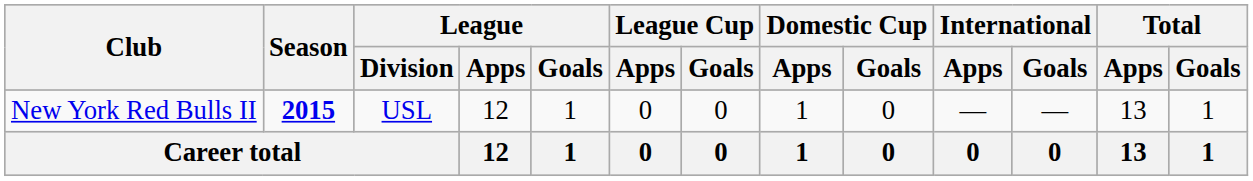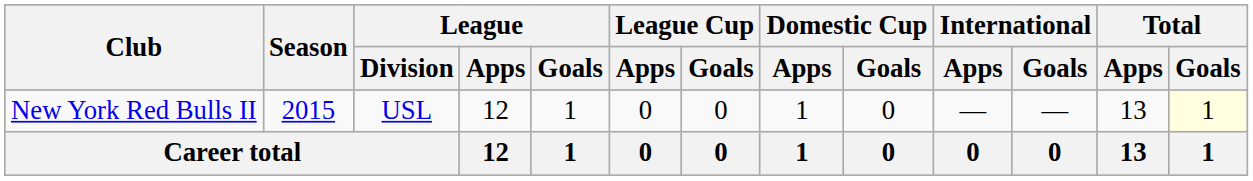(308, 110) bold -> (308, 110) normal
(1208, 110) no background -> (1208, 110) lightyellow background
